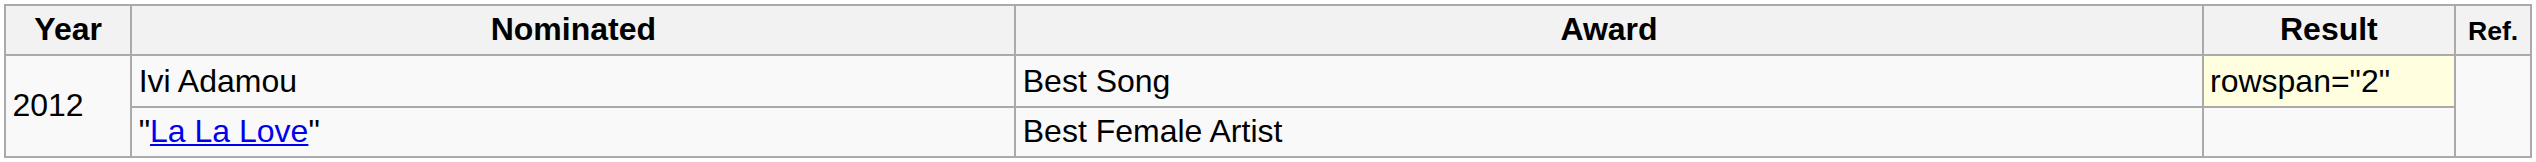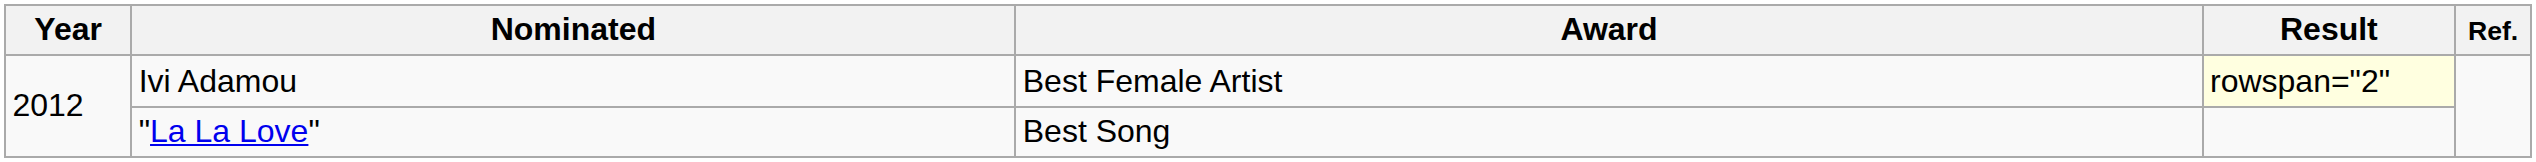(1097, 80) Best Song -> (1153, 80) Best Female Artist
(1153, 131) Best Female Artist -> (1097, 131) Best Song
